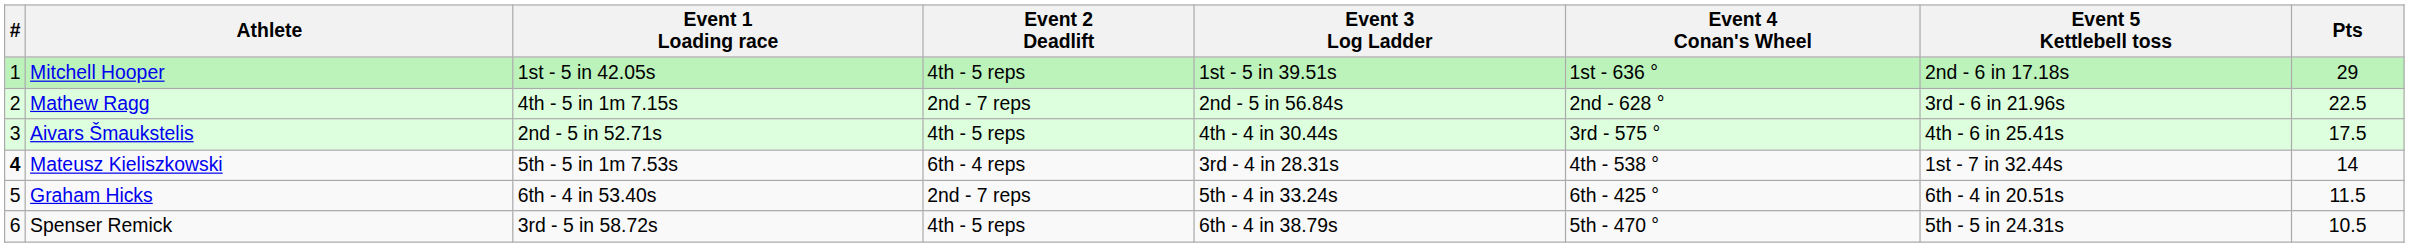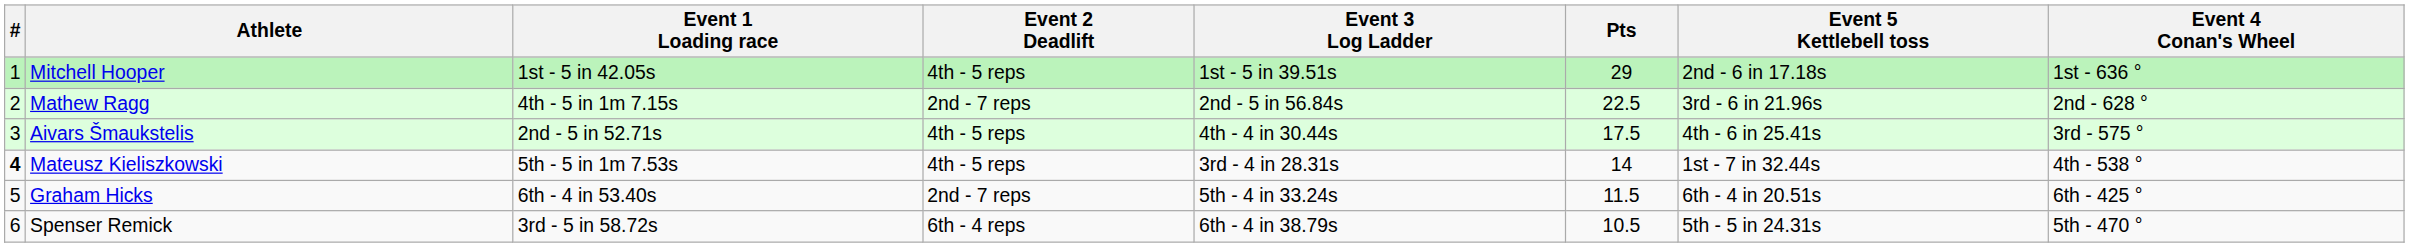columns swapped: (1743, 31) <-> (2348, 31)
(976, 164) 6th - 4 reps -> (976, 164) 4th - 5 reps
(976, 226) 4th - 5 reps -> (976, 226) 6th - 4 reps
